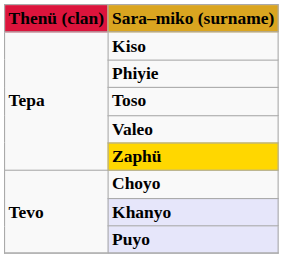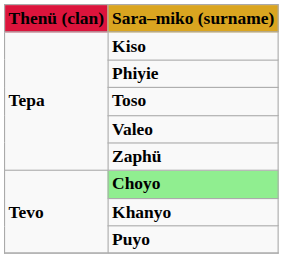(137, 156) gold background -> (137, 156) no background
(136, 184) no background -> (136, 184) lightgreen background
(142, 211) lavender background -> (142, 211) no background
(131, 239) lavender background -> (131, 239) no background
